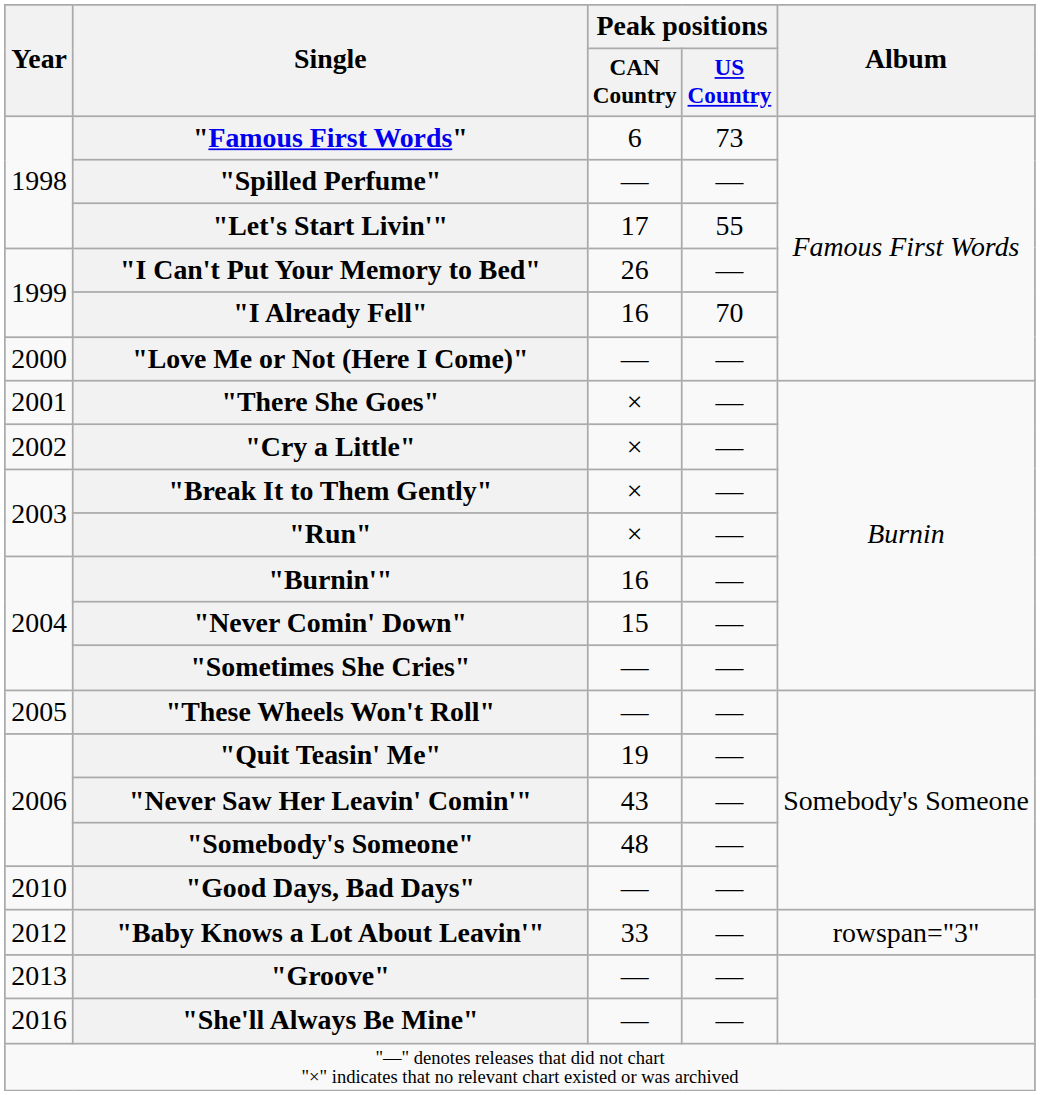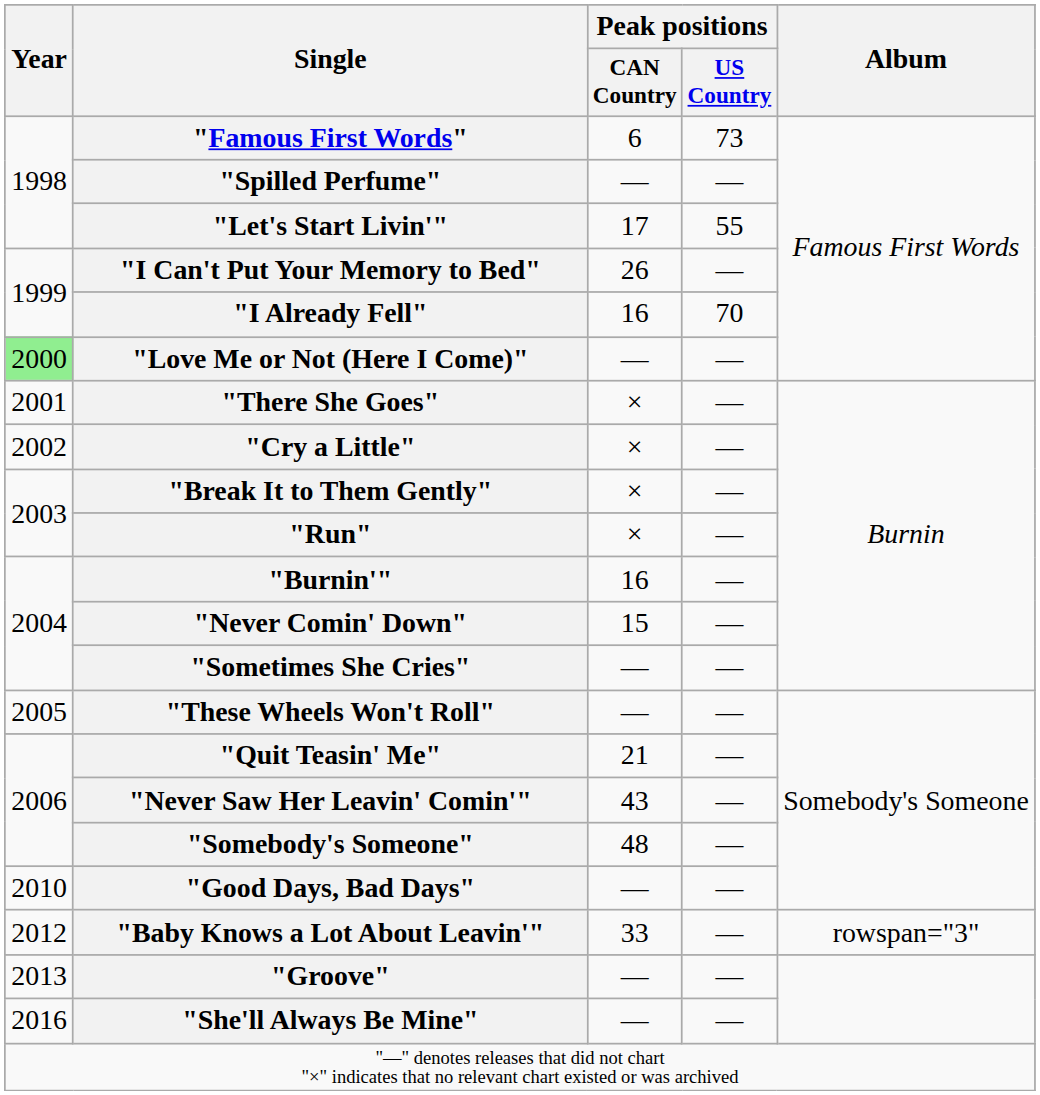(39, 358) no background -> (39, 358) lightgreen background
(635, 755) 19 -> (635, 755) 21
